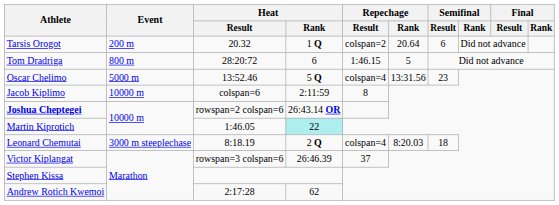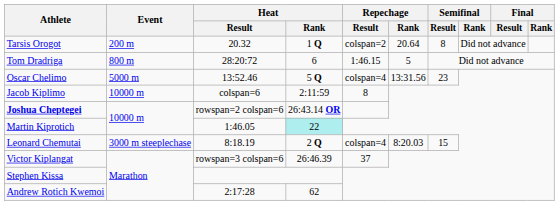(443, 44) 6 -> (443, 44) 8
(443, 143) 18 -> (443, 143) 15
